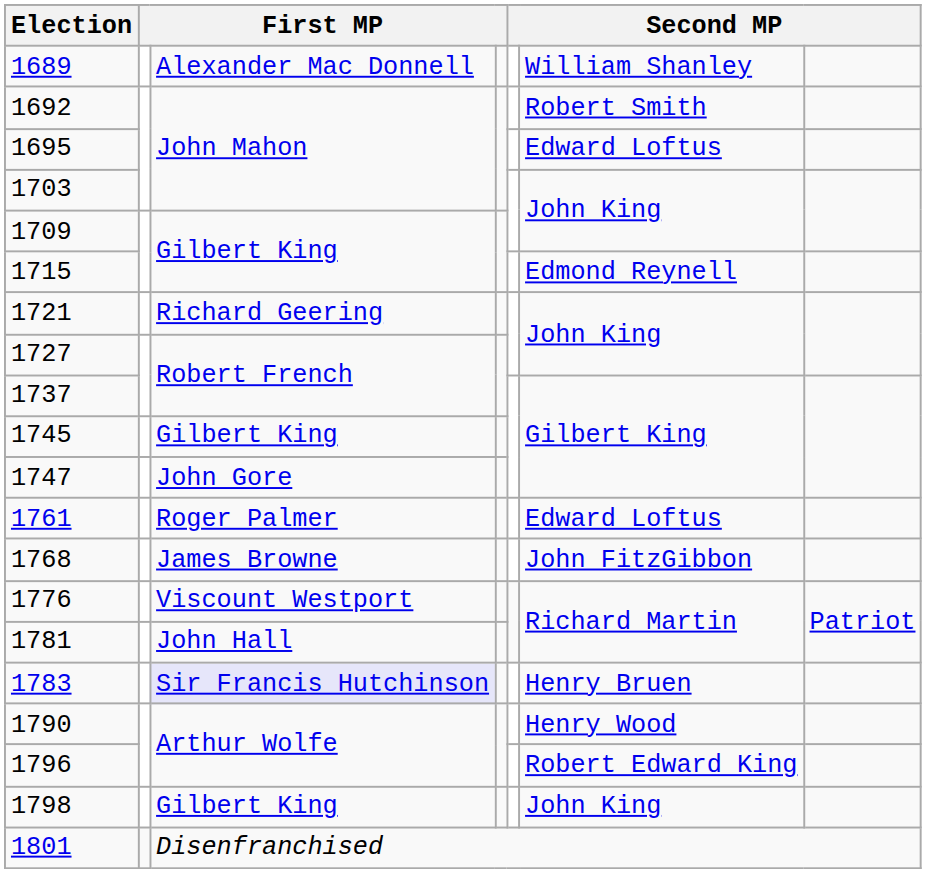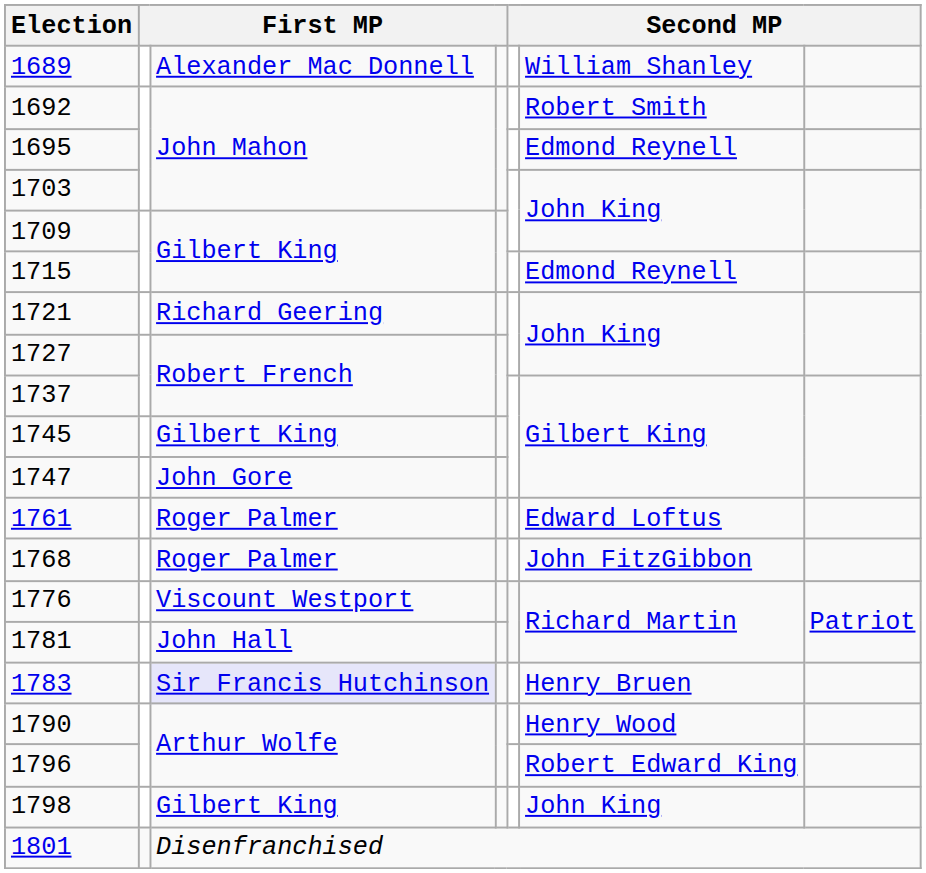(623, 149) Edward Loftus -> (631, 149) Edmond Reynell
(247, 560) James Browne -> (247, 560) Roger Palmer
